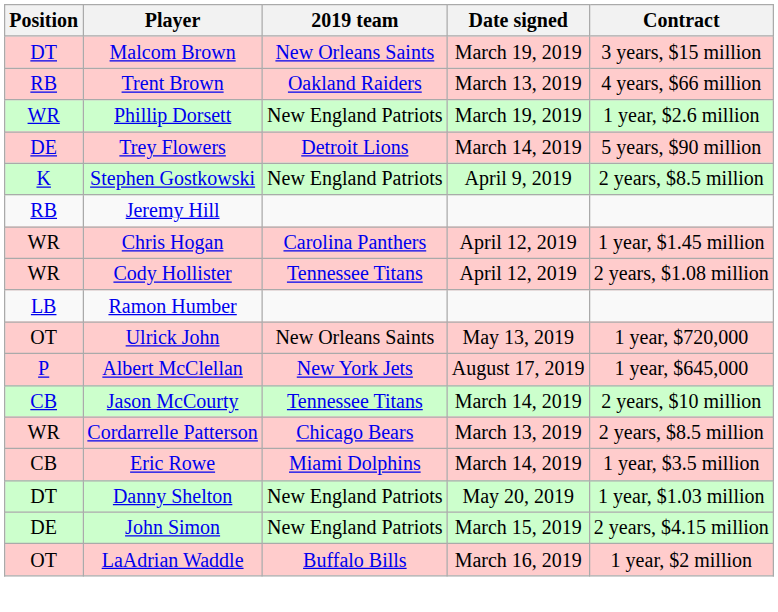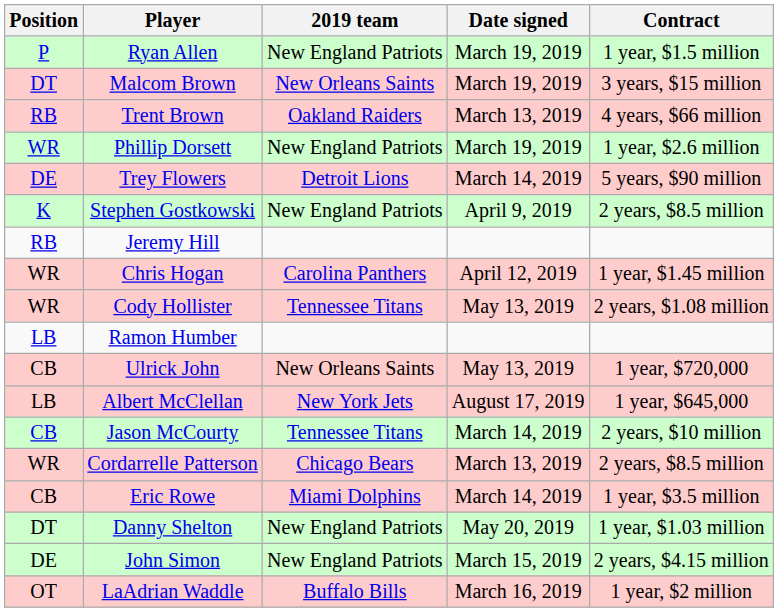+ row: (173, 52)
(518, 274) April 12, 2019 -> (518, 305) May 13, 2019
(44, 337) OT -> (44, 369) CB
(44, 369) P -> (44, 400) LB
